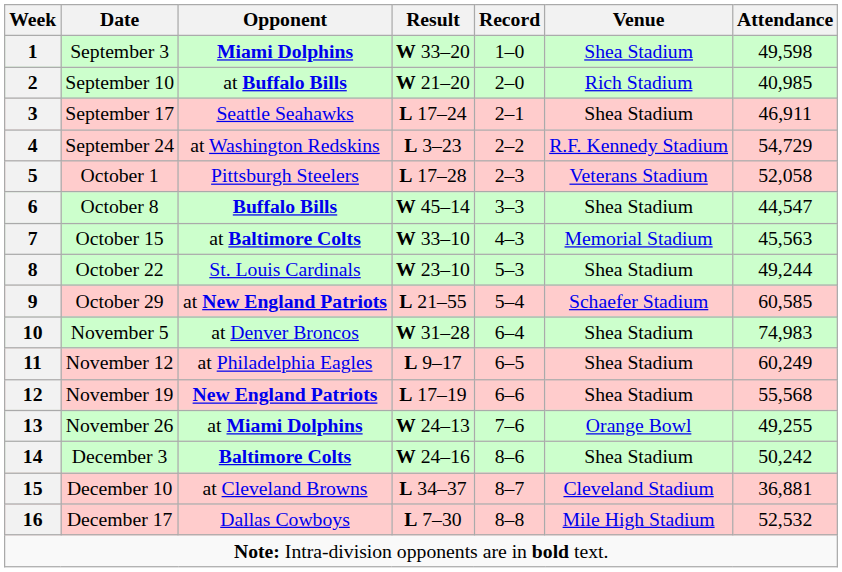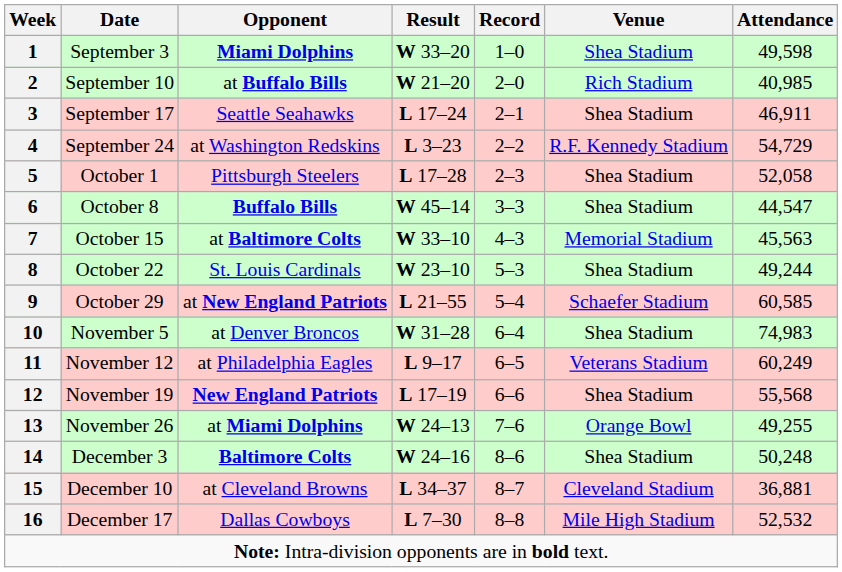(639, 176) Veterans Stadium -> (639, 176) Shea Stadium
(639, 363) Shea Stadium -> (639, 363) Veterans Stadium
(785, 457) 50,242 -> (785, 457) 50,248
